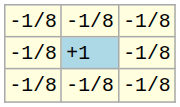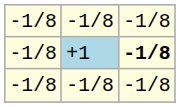(147, 53) normal -> (147, 53) bold
